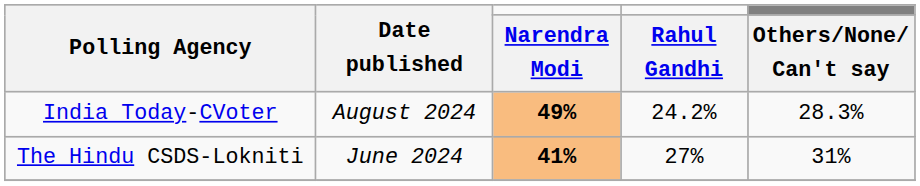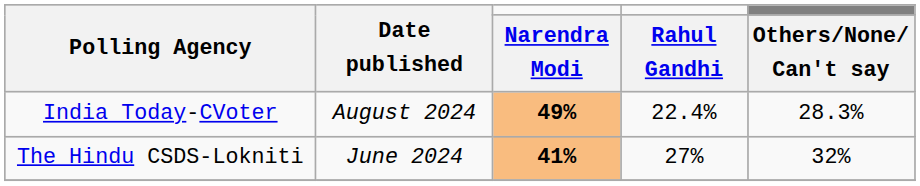(684, 113) 24.2% -> (684, 113) 22.4%
(831, 157) 31% -> (831, 157) 32%
